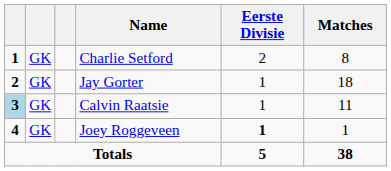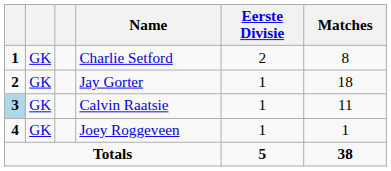(262, 130) bold -> (262, 130) normal
